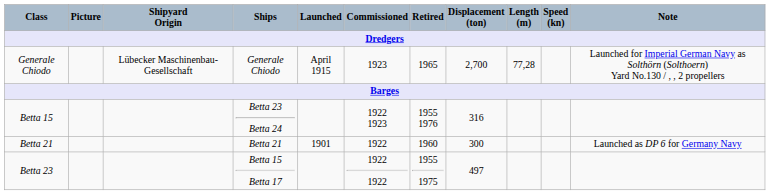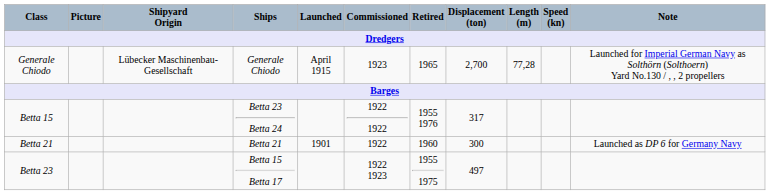(377, 118) 1922 1923 -> (377, 118) 1922 1922
(476, 118) 316 -> (476, 118) 317
(377, 170) 1922 1922 -> (377, 170) 1922 1923
